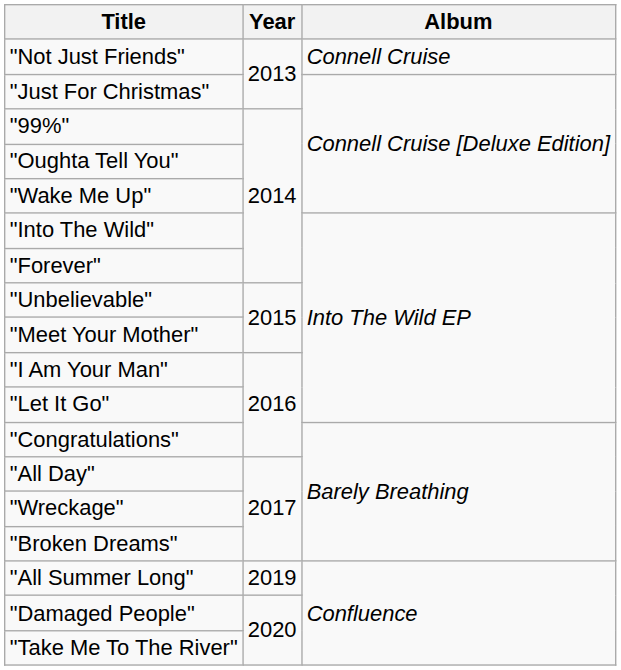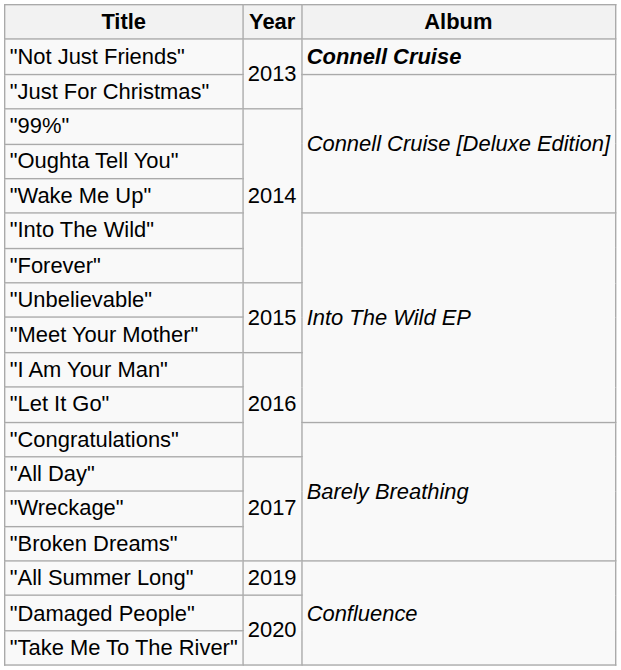(379, 56) normal -> (384, 56) bold
